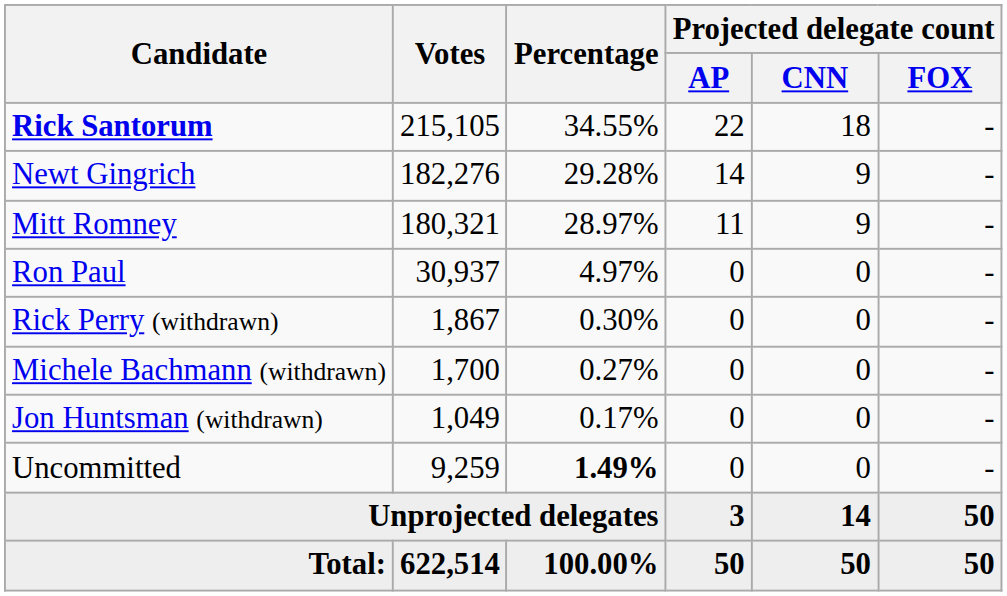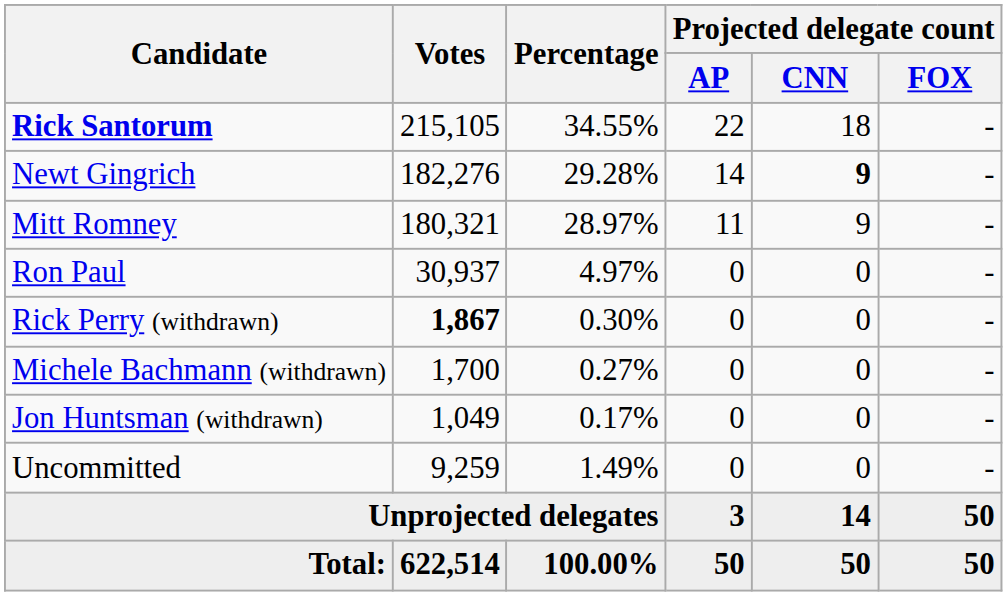(863, 175) normal -> (863, 175) bold
(465, 321) normal -> (465, 321) bold
(616, 467) bold -> (619, 467) normal
